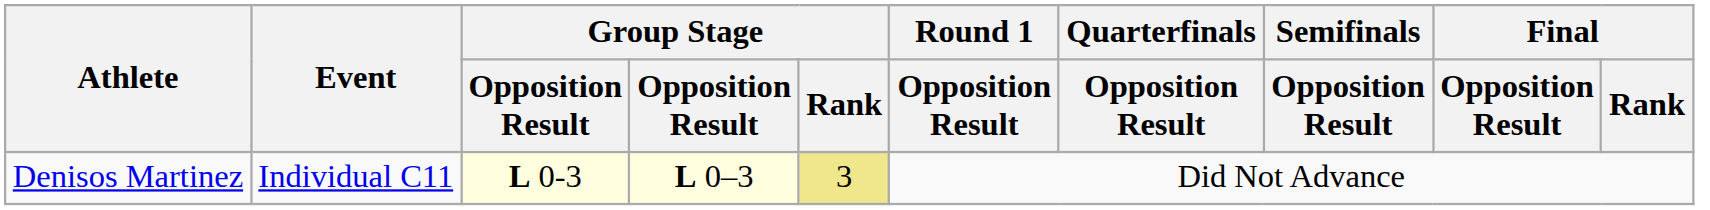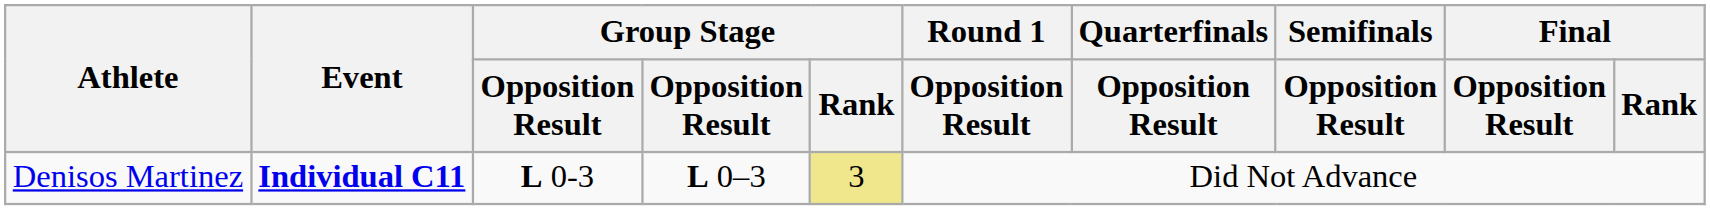(356, 177) normal -> (362, 177) bold
(545, 177) lightyellow background -> (557, 177) no background
(714, 177) lightyellow background -> (726, 177) no background
